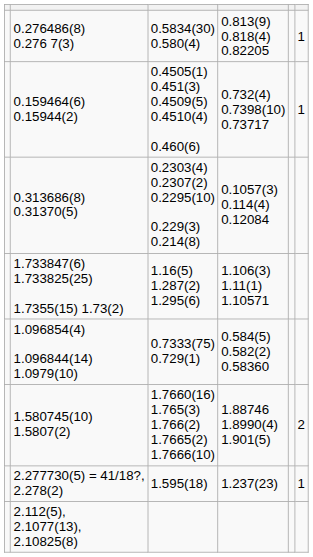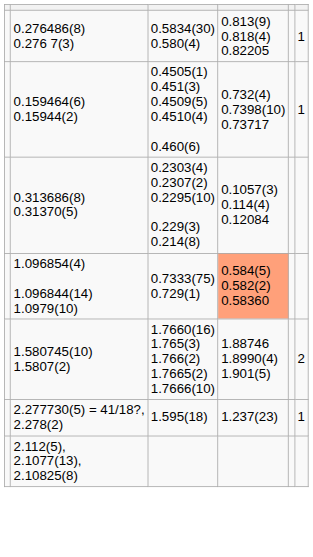- row: (69, 286)
(246, 351) no background -> (246, 286) lightsalmon background
